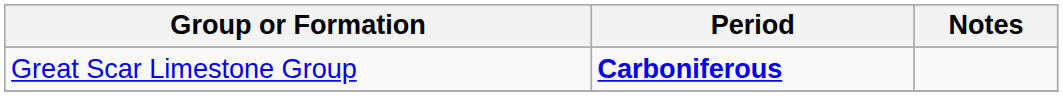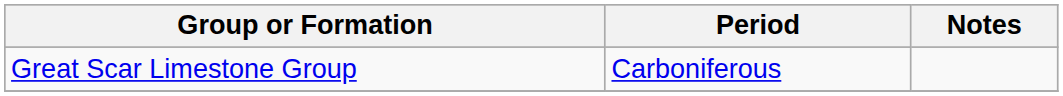(690, 68) bold -> (696, 68) normal
